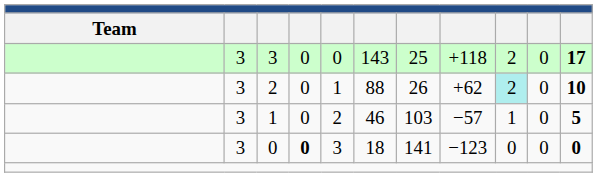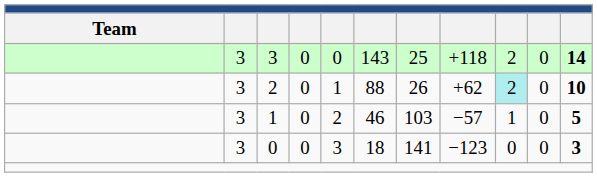(576, 58) 17 -> (576, 58) 14
(305, 147) bold -> (305, 147) normal
(576, 147) 0 -> (576, 147) 3
